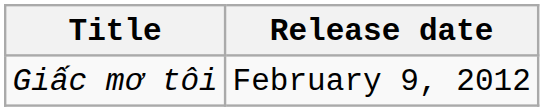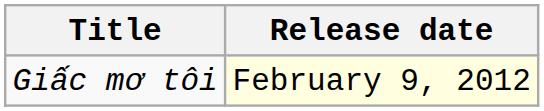(382, 81) no background -> (382, 81) lightyellow background
